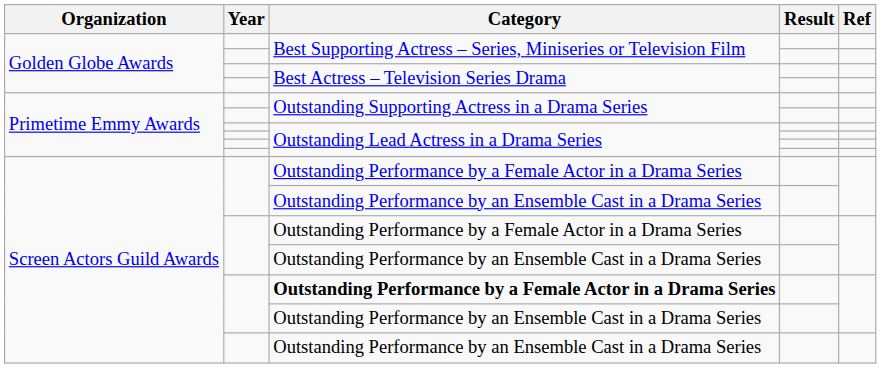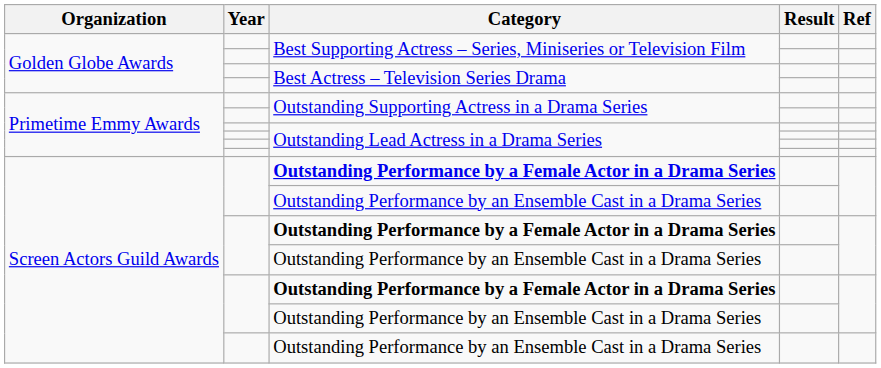(507, 171) normal -> (524, 171) bold
(507, 230) normal -> (524, 230) bold
